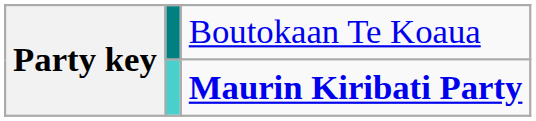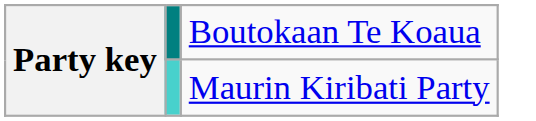(356, 87) bold -> (339, 87) normal
